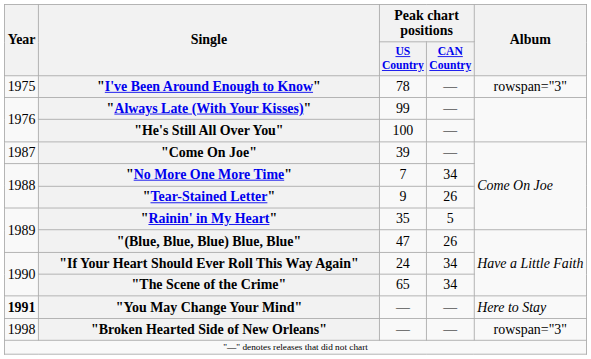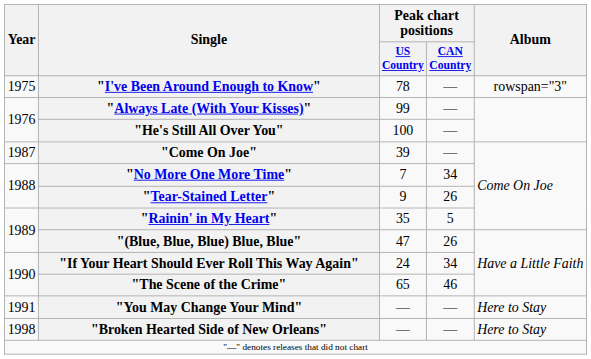(450, 285) 34 -> (450, 285) 46
(22, 307) bold -> (22, 307) normal
(530, 329) rowspan="3" -> (512, 329) Here to Stay
